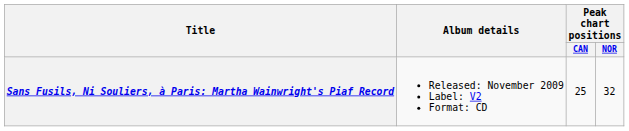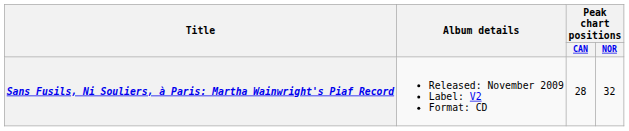(581, 91) 25 -> (581, 91) 28
